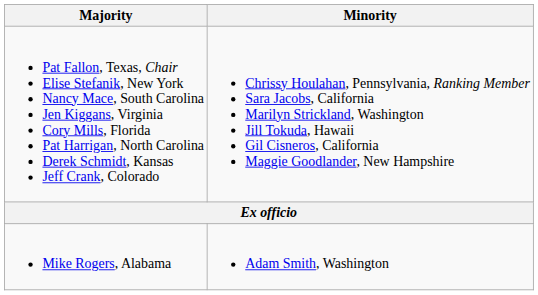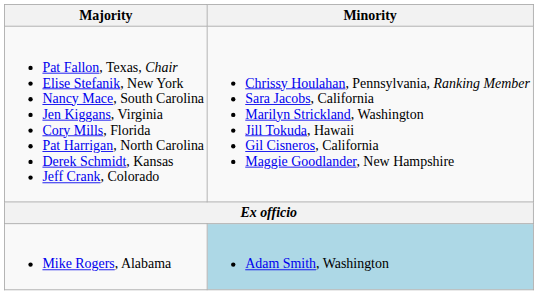(370, 264) no background -> (370, 264) lightblue background
